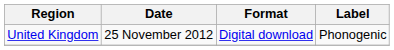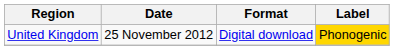(353, 34) no background -> (353, 34) gold background
